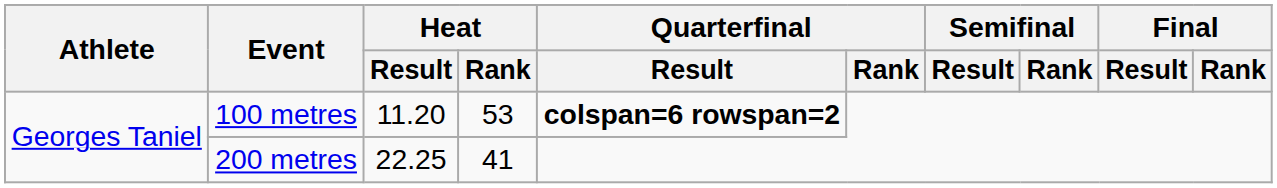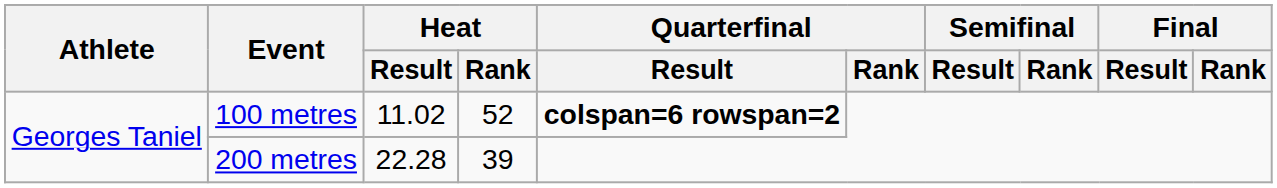(411, 115) 11.20 -> (411, 115) 11.02
(498, 115) 53 -> (498, 115) 52
(411, 160) 22.25 -> (411, 160) 22.28
(498, 160) 41 -> (498, 160) 39
